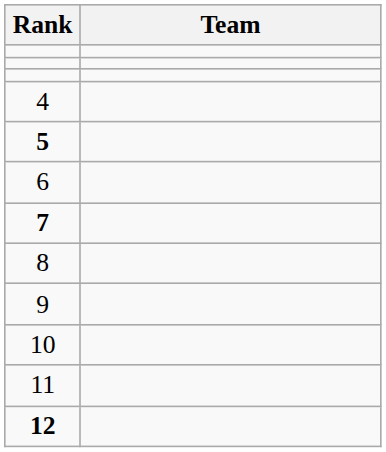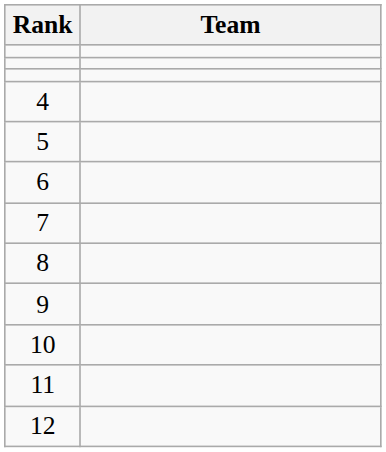(43, 141) bold -> (43, 141) normal
(43, 222) bold -> (43, 222) normal
(43, 425) bold -> (43, 425) normal
